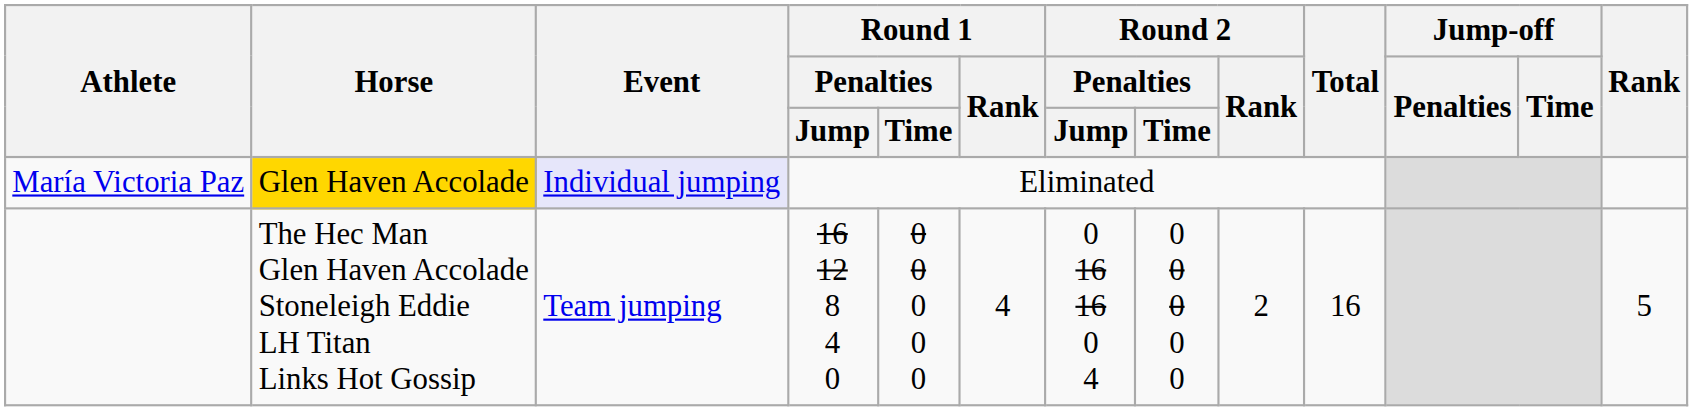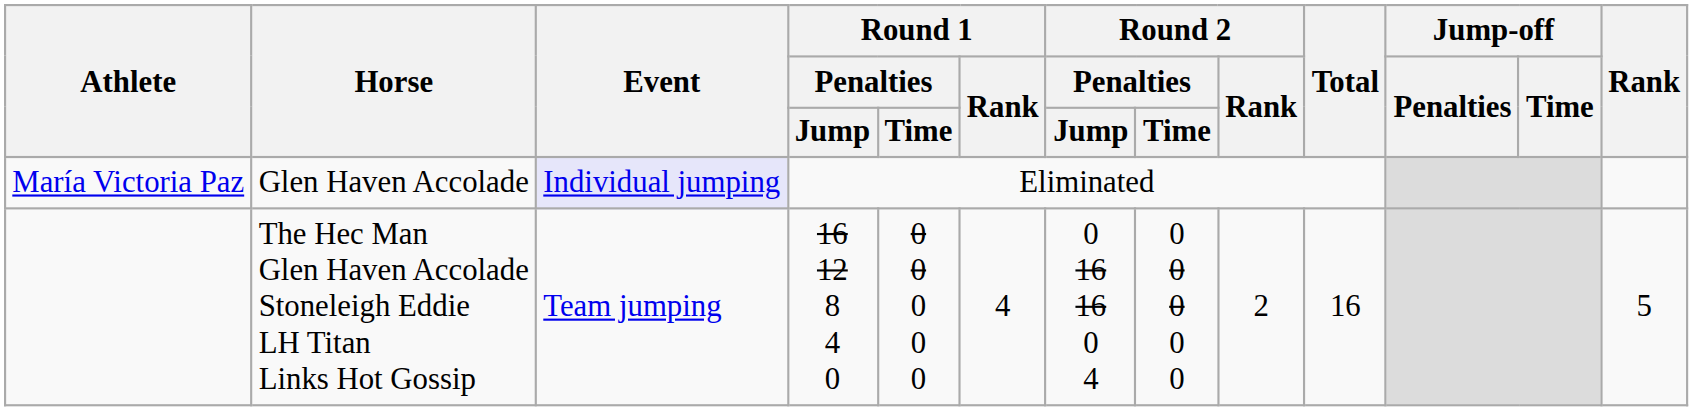(394, 182) gold background -> (394, 182) no background
